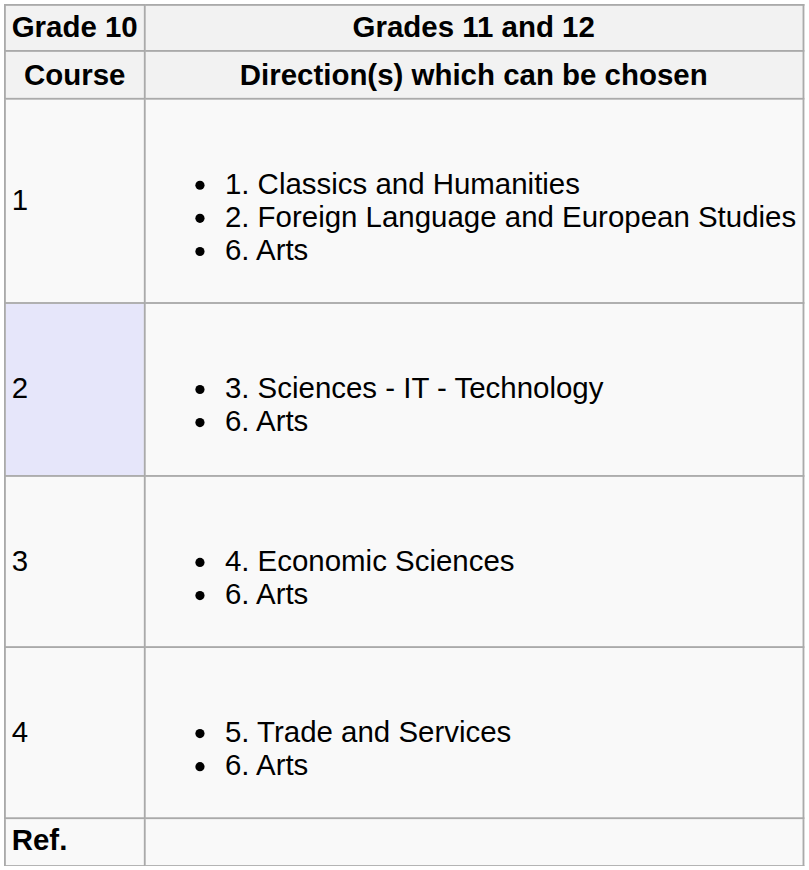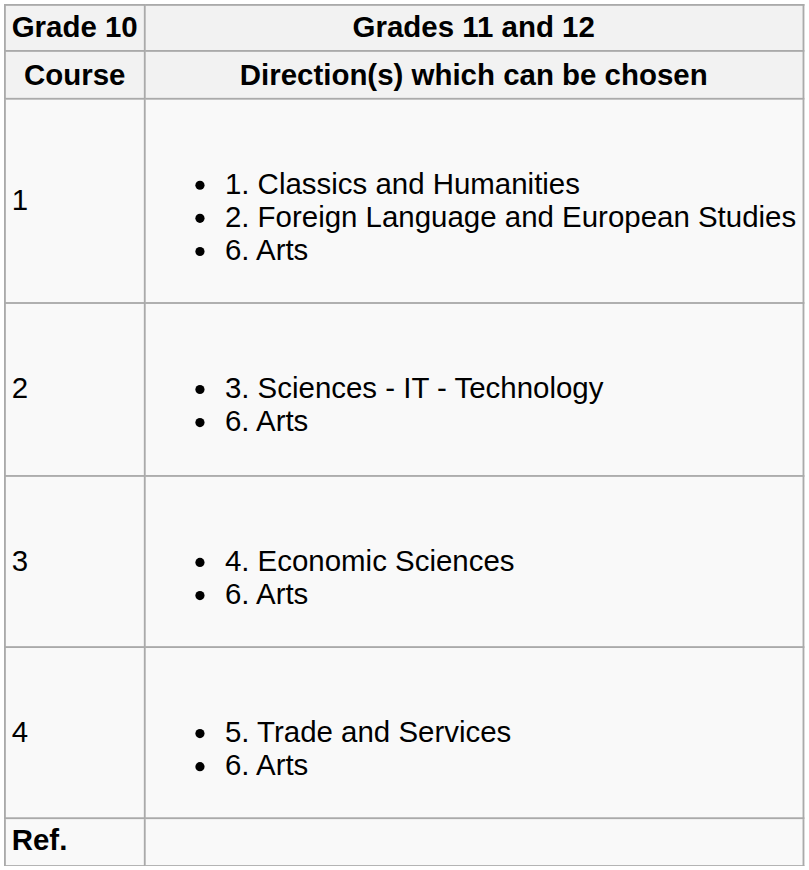(20, 388) lavender background -> (20, 388) no background
